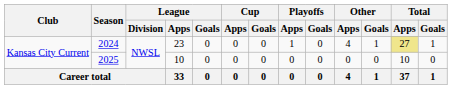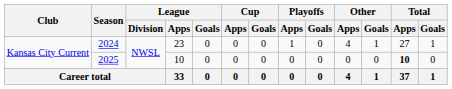(404, 44) khaki background -> (404, 44) no background
(404, 60) normal -> (404, 60) bold
